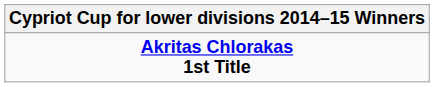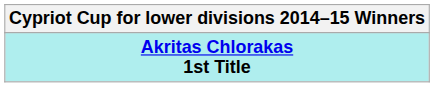(217, 57) no background -> (217, 57) paleturquoise background
